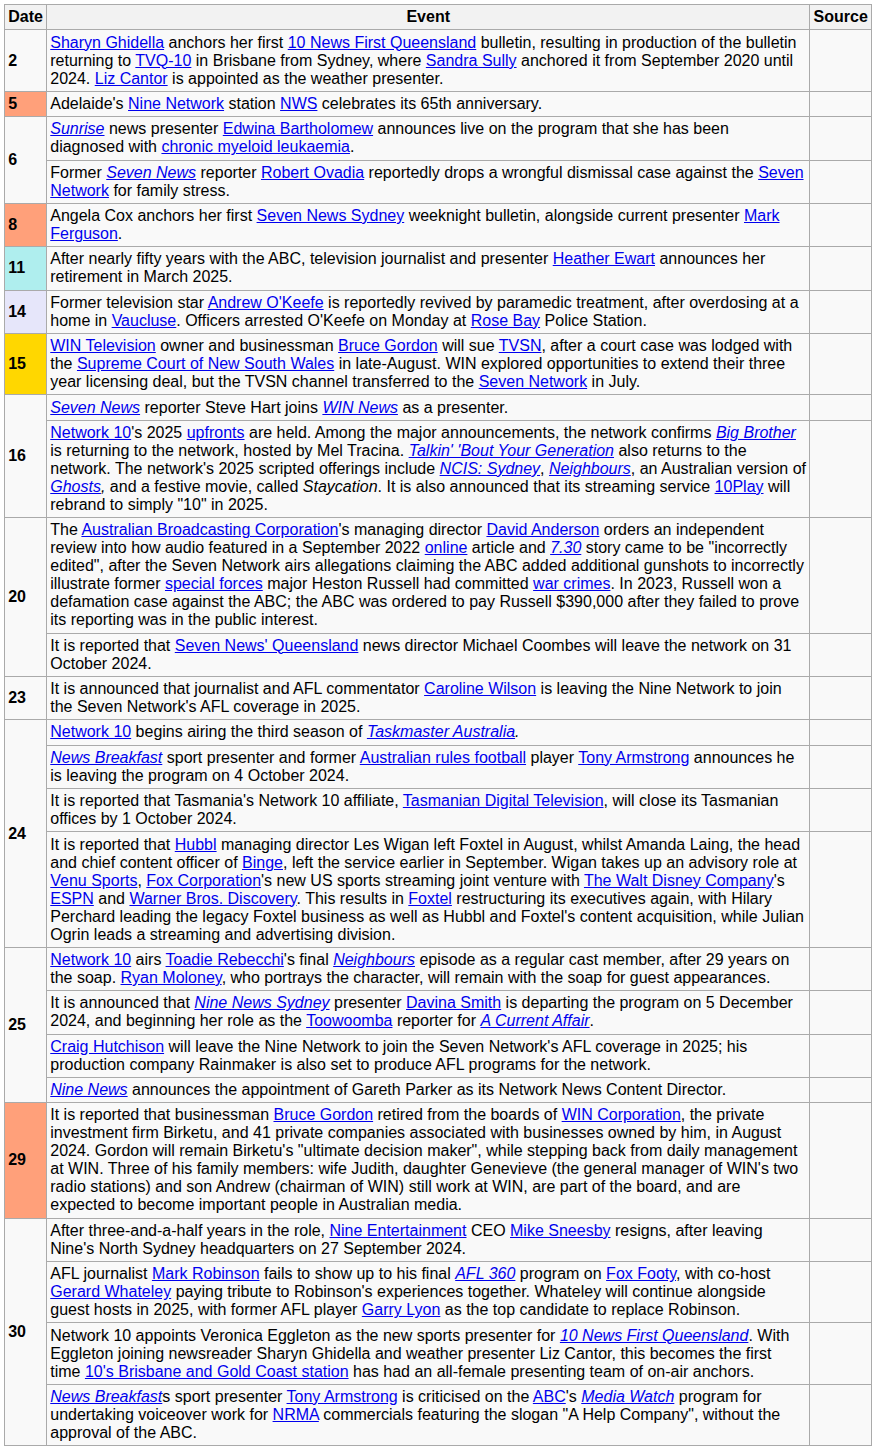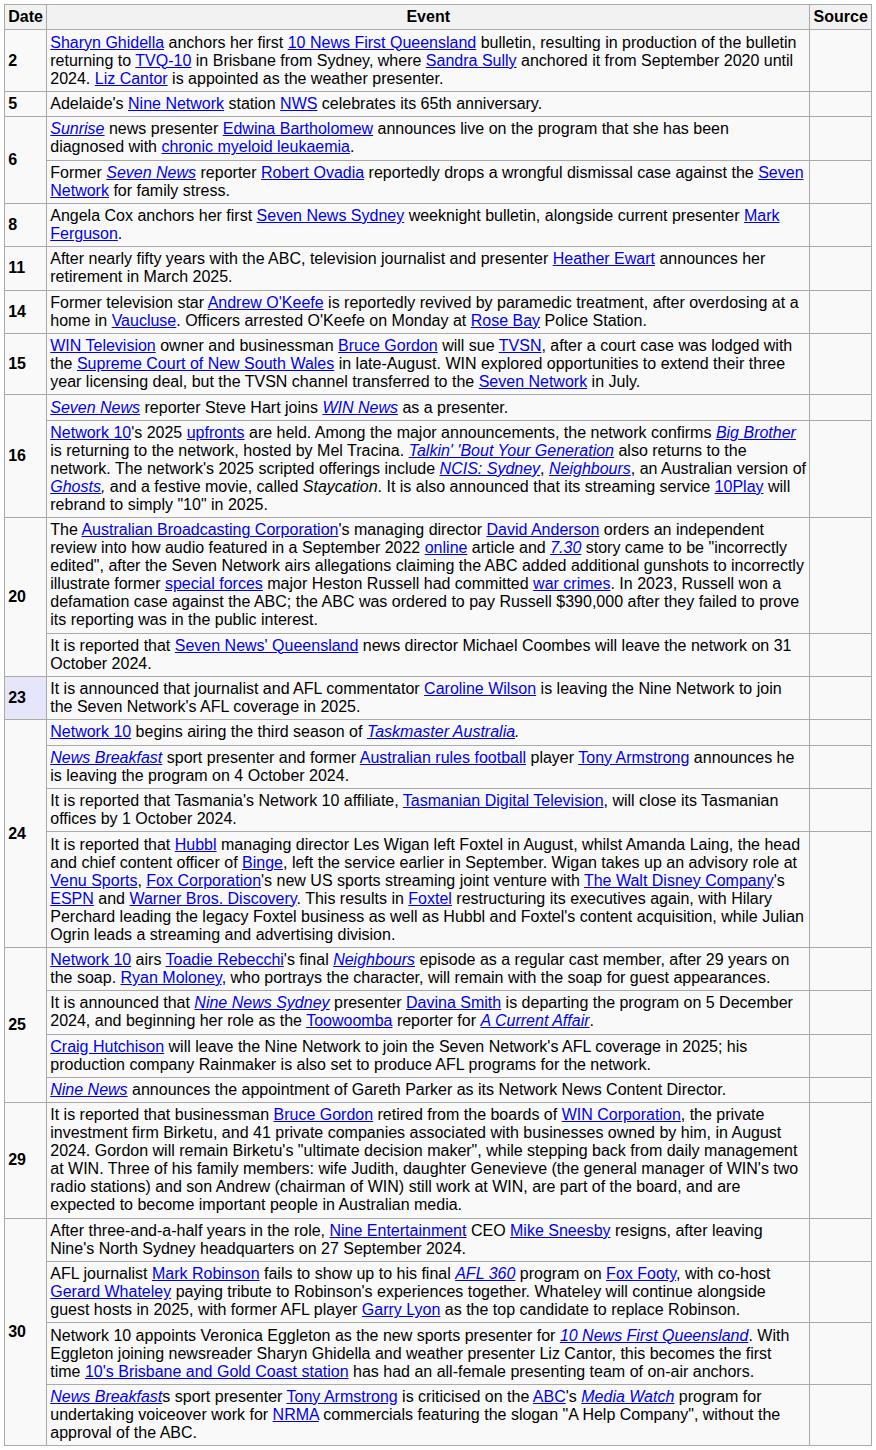(13, 103) lightsalmon background -> (13, 103) no background
(13, 225) lightsalmon background -> (13, 225) no background
(17, 268) paleturquoise background -> (17, 268) no background
(17, 311) lavender background -> (17, 311) no background
(17, 364) gold background -> (17, 364) no background
(17, 698) no background -> (17, 698) lavender background
(17, 1160) lightsalmon background -> (17, 1160) no background
